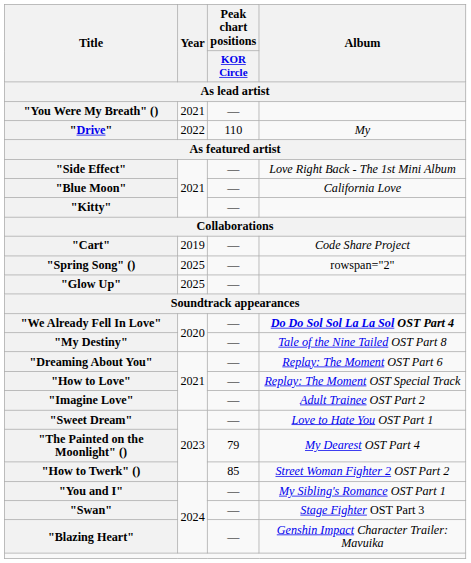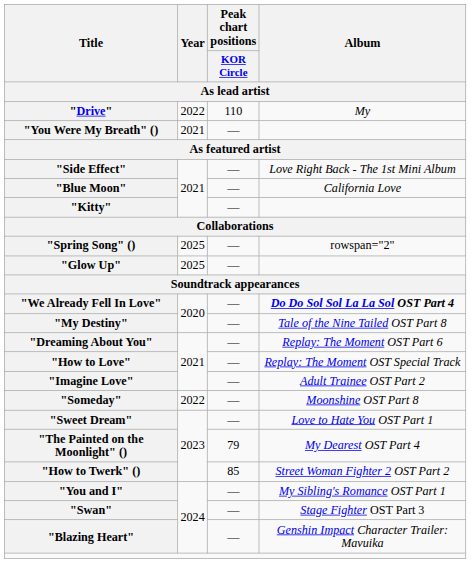rows swapped: (91, 111) <-> (91, 130)
- row: (91, 246)
+ row: (91, 400)
